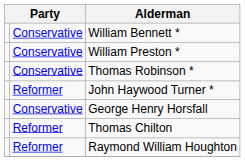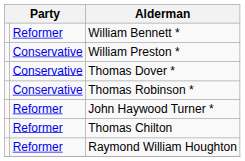(48, 33) Conservative -> (38, 33) Reformer
+ row: (132, 71)
- row: (148, 109)
